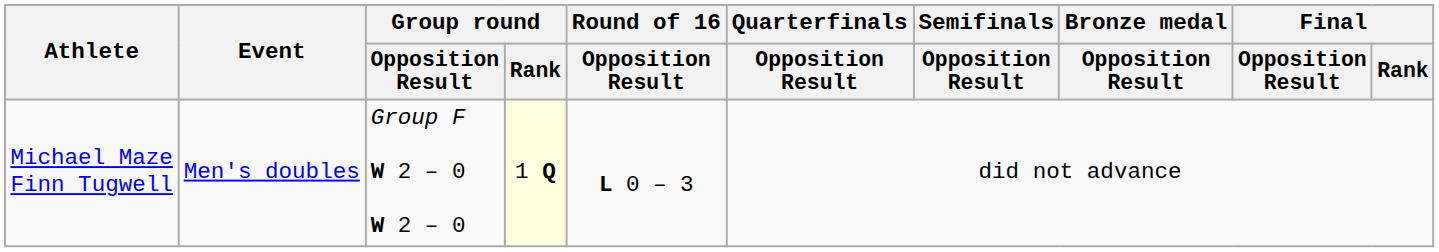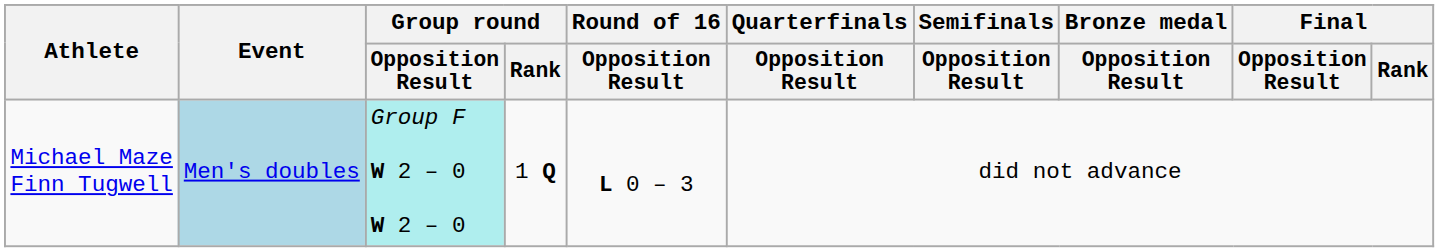(272, 172) no background -> (272, 172) lightblue background
(418, 172) no background -> (418, 172) paleturquoise background
(535, 172) lightyellow background -> (535, 172) no background
